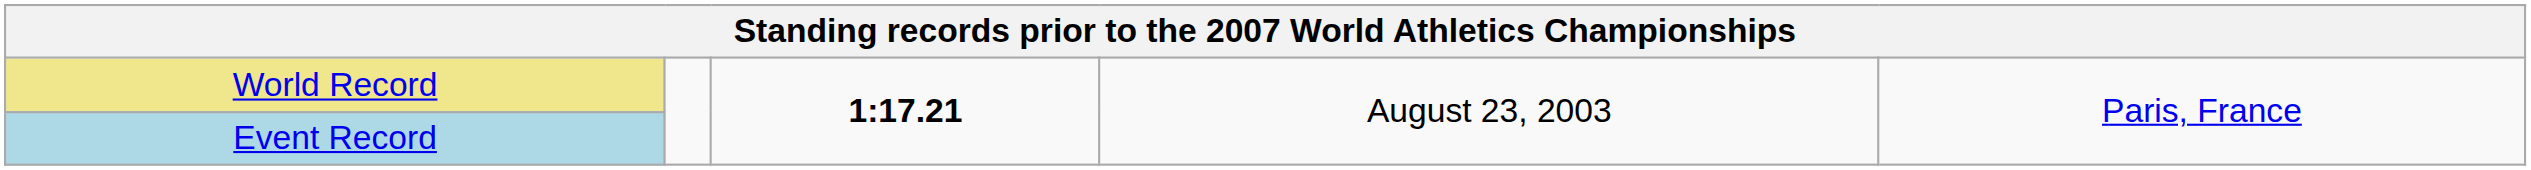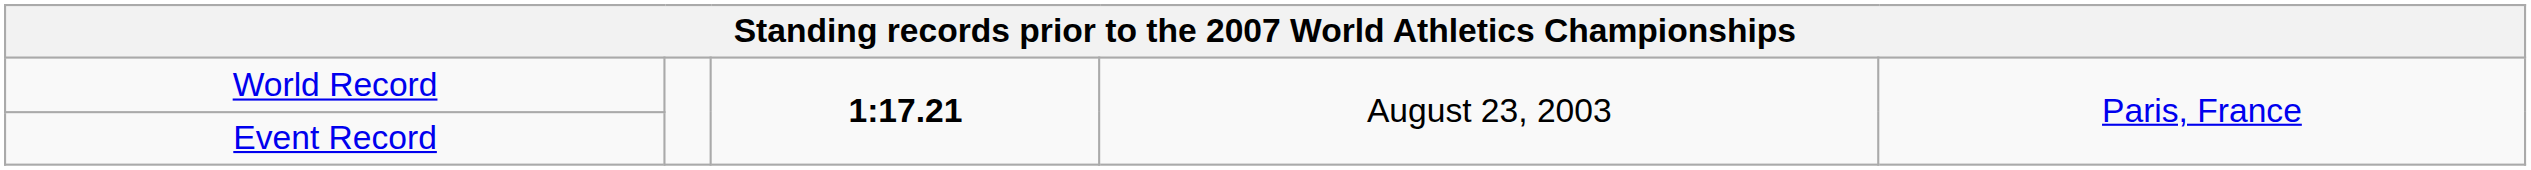(335, 84) khaki background -> (335, 84) no background
(335, 137) lightblue background -> (335, 137) no background
